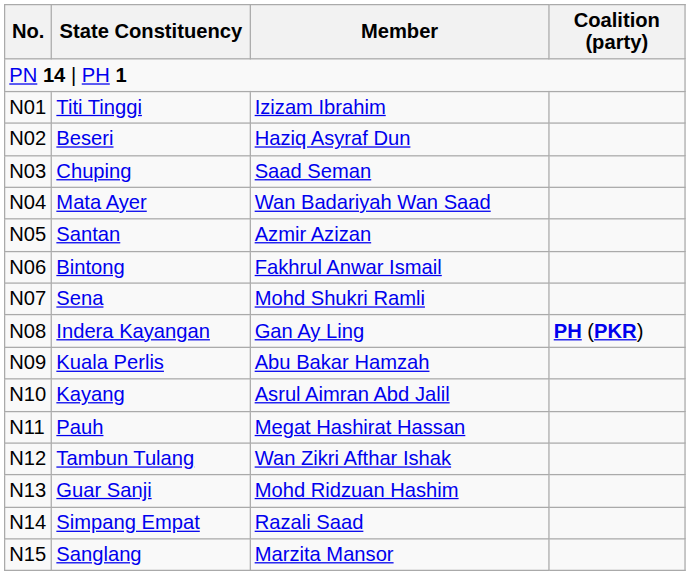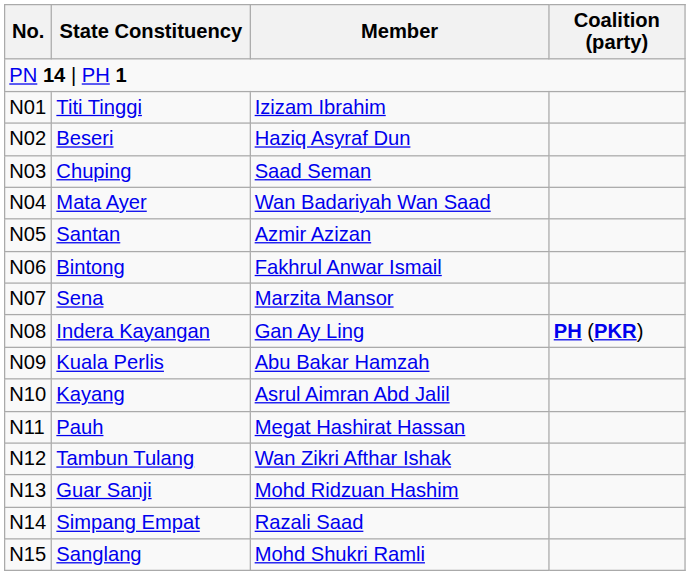(340, 298) Mohd Shukri Ramli -> (324, 298) Marzita Mansor
(324, 554) Marzita Mansor -> (340, 554) Mohd Shukri Ramli
